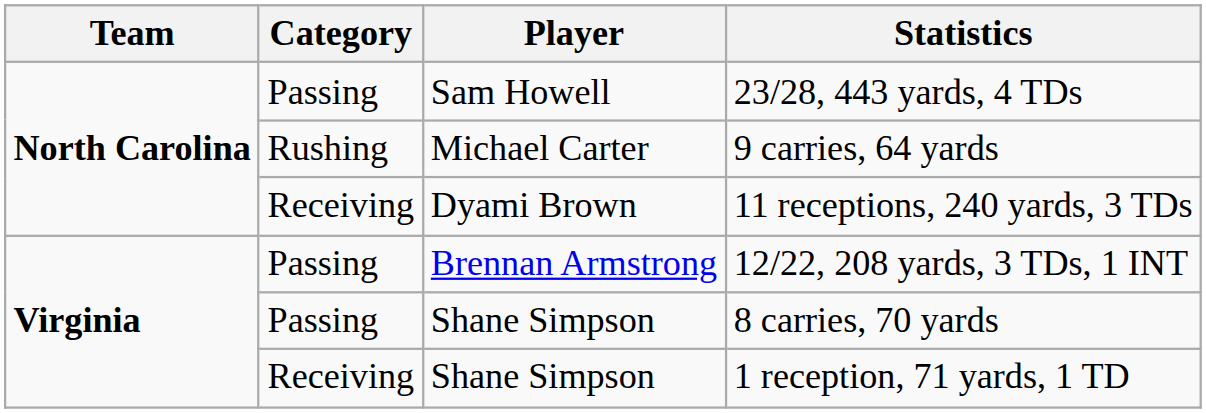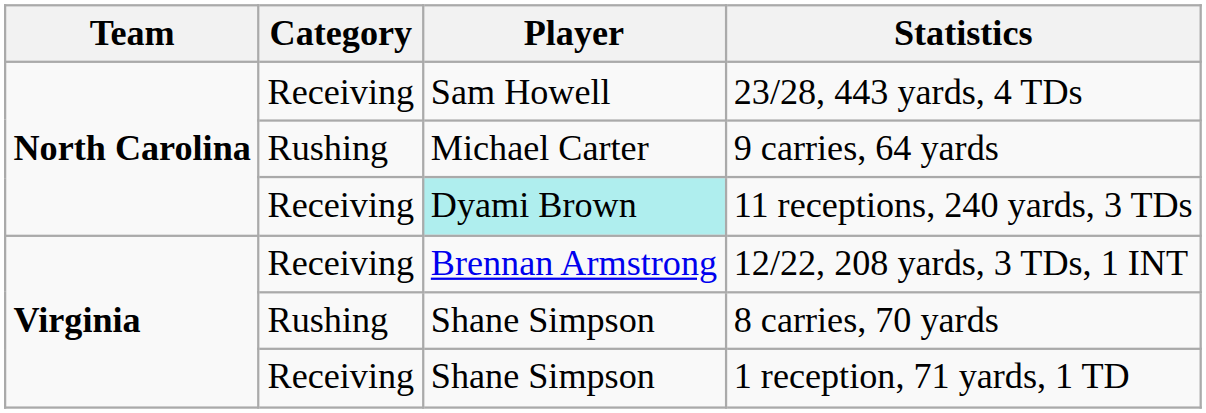(323, 90) Passing -> (341, 90) Receiving
(534, 205) no background -> (534, 205) paleturquoise background
(323, 262) Passing -> (341, 262) Receiving
(323, 320) Passing -> (328, 320) Rushing
